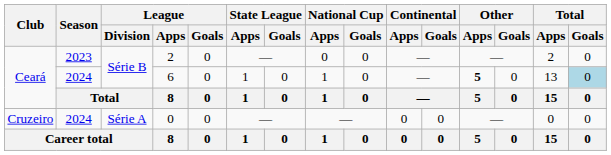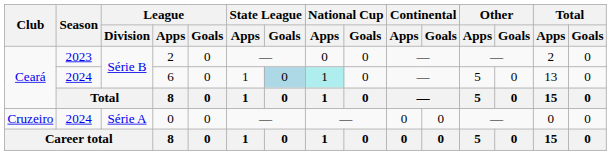(285, 77) no background -> (285, 77) lightblue background
(325, 77) no background -> (325, 77) paleturquoise background
(477, 77) bold -> (477, 77) normal
(587, 77) lightblue background -> (587, 77) no background
